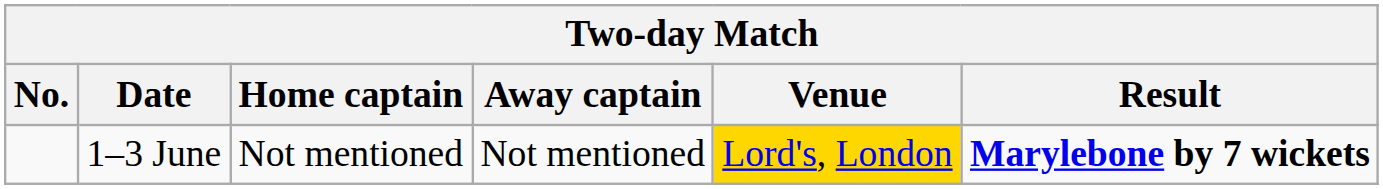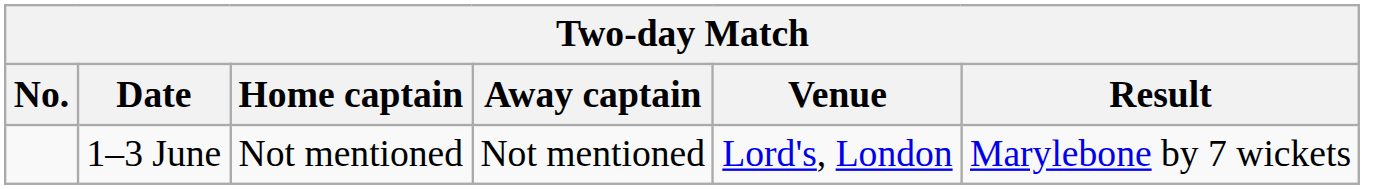(837, 153) gold background -> (837, 153) no background
(1170, 153) bold -> (1161, 153) normal
